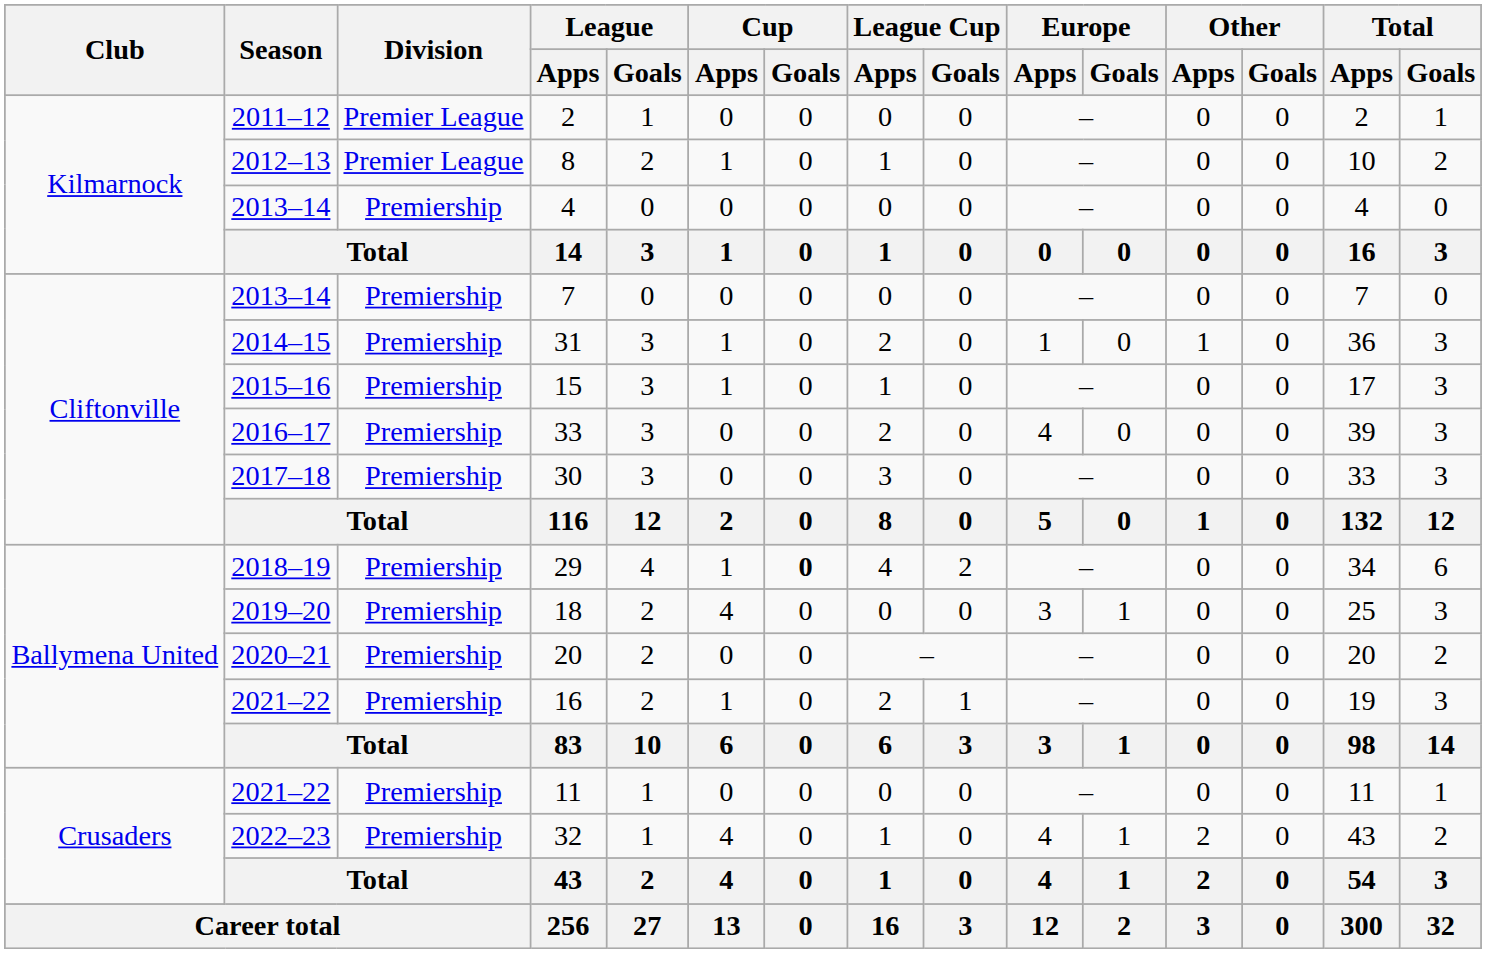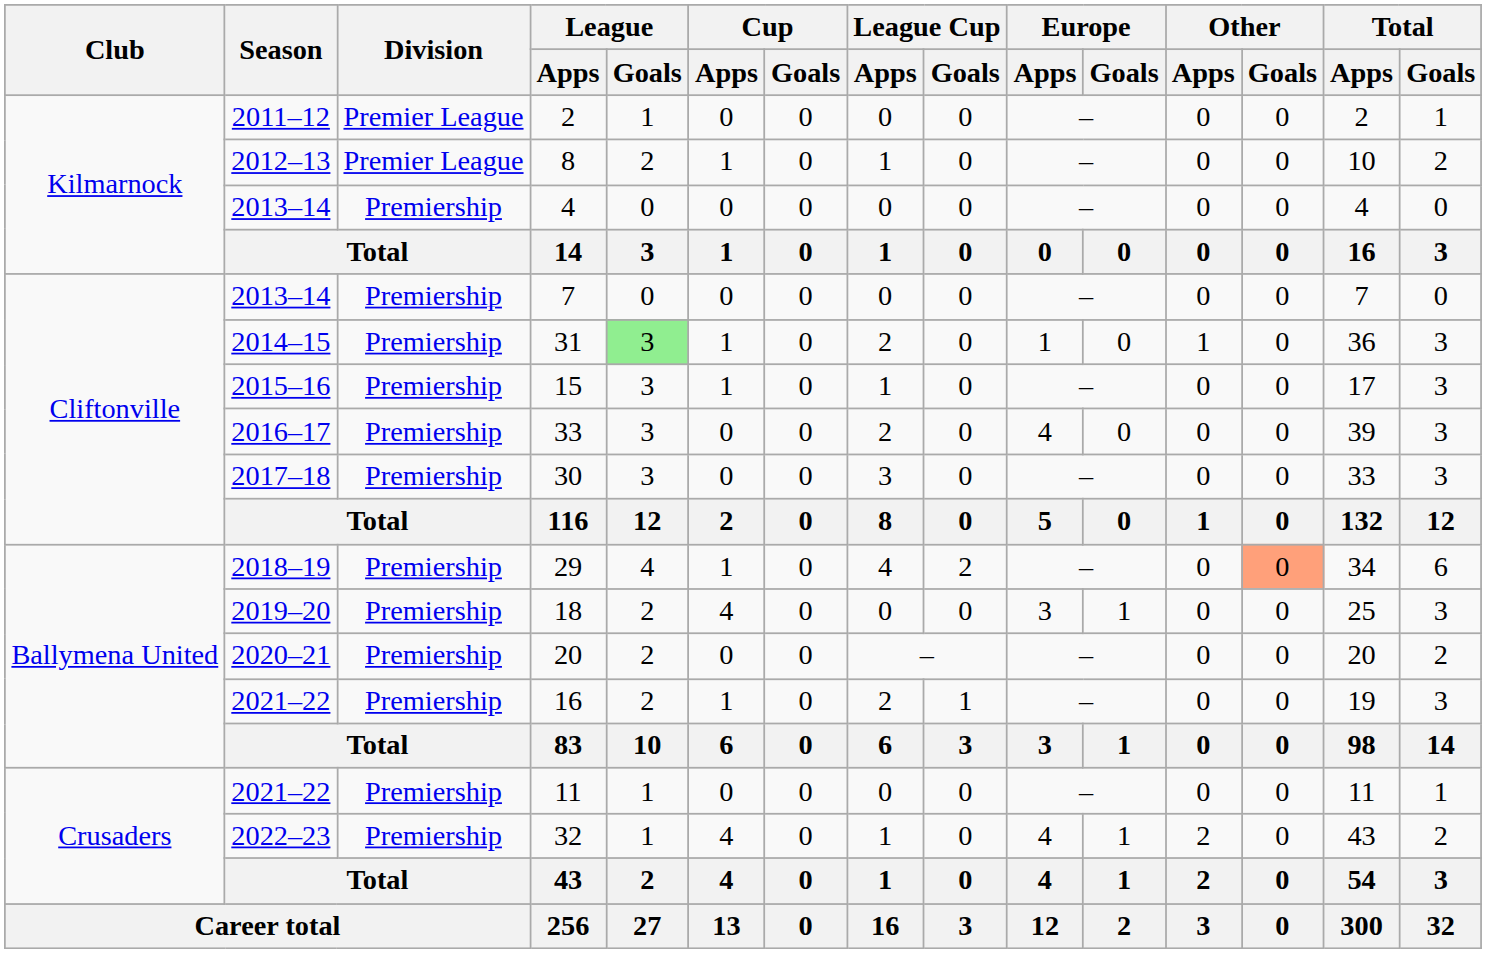(647, 341) no background -> (647, 341) lightgreen background
(806, 565) bold -> (806, 565) normal
(1282, 565) no background -> (1282, 565) lightsalmon background
